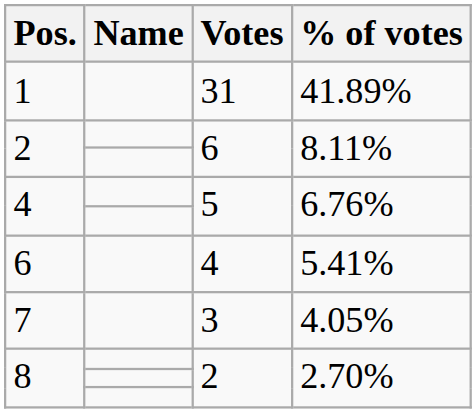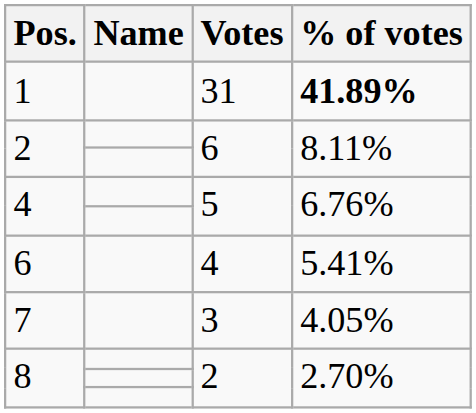(356, 90) normal -> (359, 90) bold
